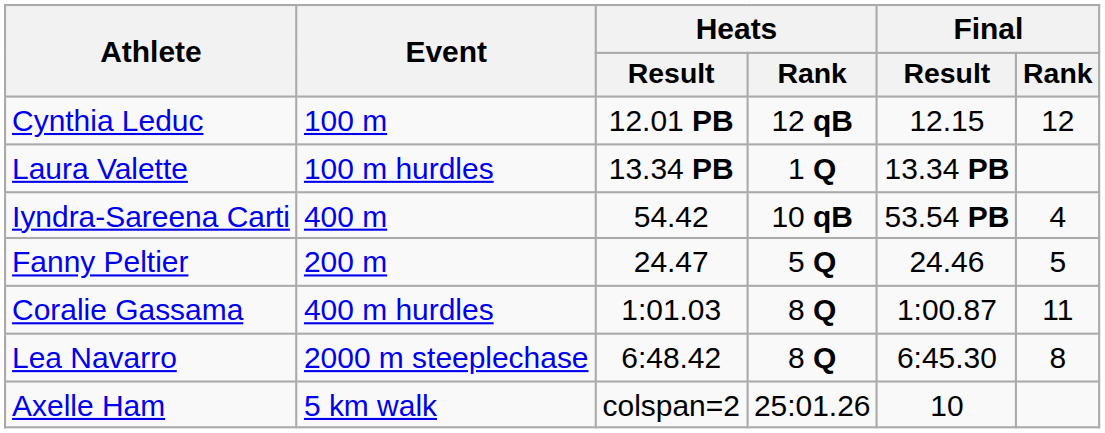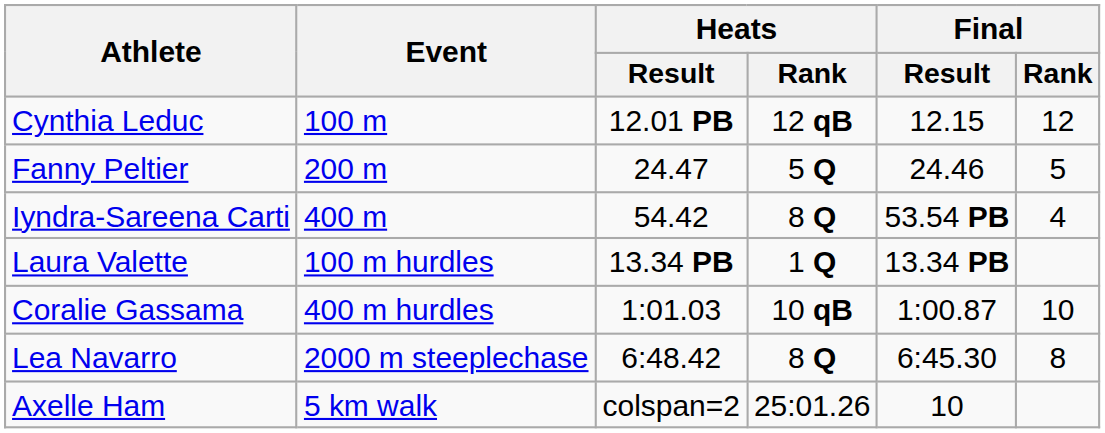rows swapped: (100, 263) <-> (100, 168)
(812, 216) 10 qB -> (812, 216) 8 Q
(812, 310) 8 Q -> (812, 310) 10 qB
(1058, 310) 11 -> (1058, 310) 10
